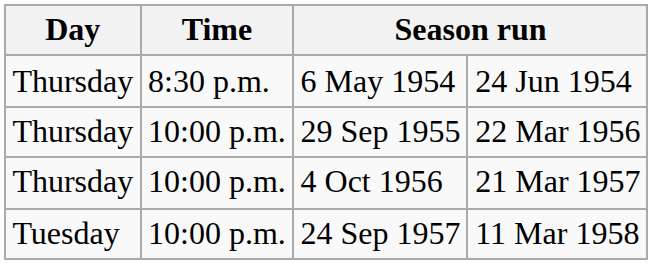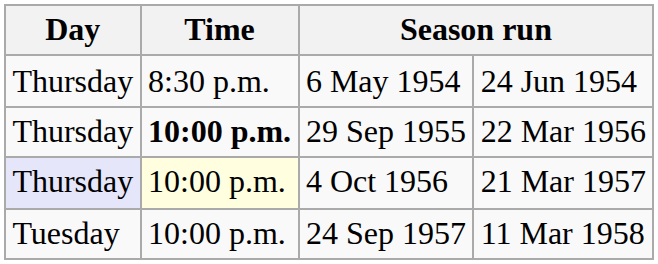(217, 131) normal -> (220, 131) bold
(73, 182) no background -> (73, 182) lavender background
(217, 182) no background -> (217, 182) lightyellow background
